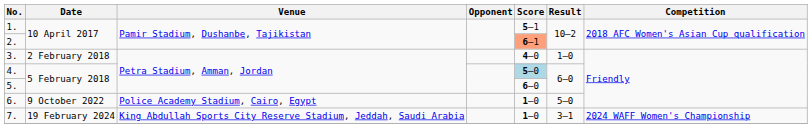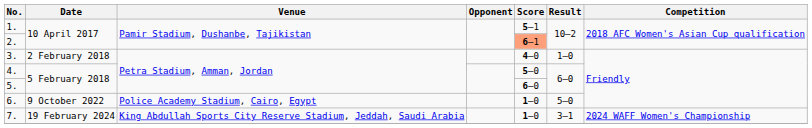(531, 71) lightblue background -> (531, 71) no background
